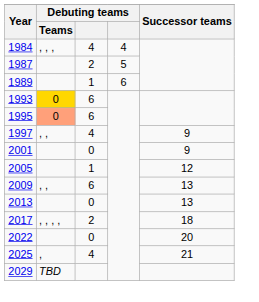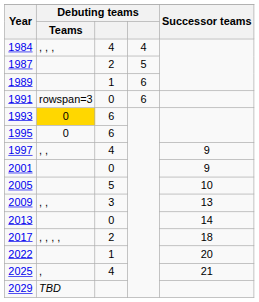+ row: (20, 99)
(56, 116) lightsalmon background -> (66, 133) no background
(91, 168) 1 -> (111, 185) 5
(187, 168) 12 -> (207, 185) 10
(91, 185) 6 -> (111, 202) 3
(187, 202) 13 -> (207, 220) 14
(91, 237) 0 -> (111, 254) 1
